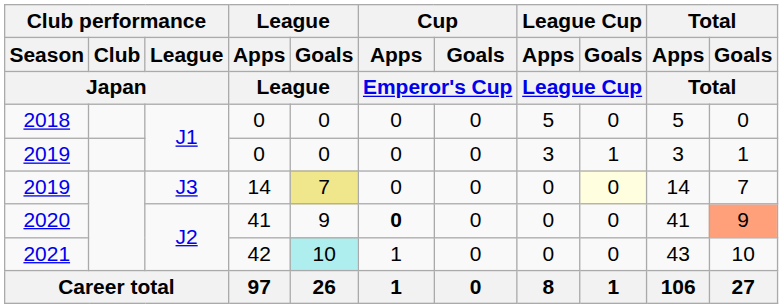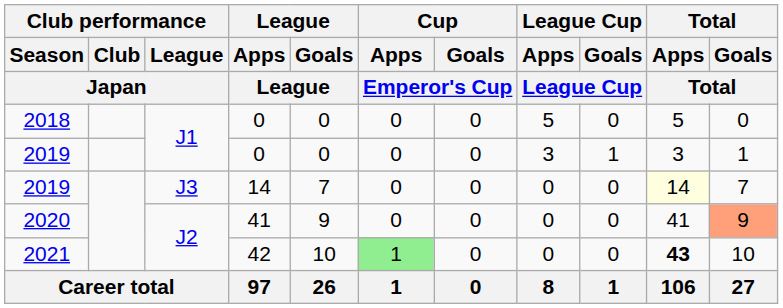(324, 187) khaki background -> (324, 187) no background
(613, 187) lightyellow background -> (613, 187) no background
(678, 187) no background -> (678, 187) lightyellow background
(396, 220) bold -> (396, 220) normal
(324, 253) paleturquoise background -> (324, 253) no background
(396, 253) no background -> (396, 253) lightgreen background
(678, 253) normal -> (678, 253) bold
